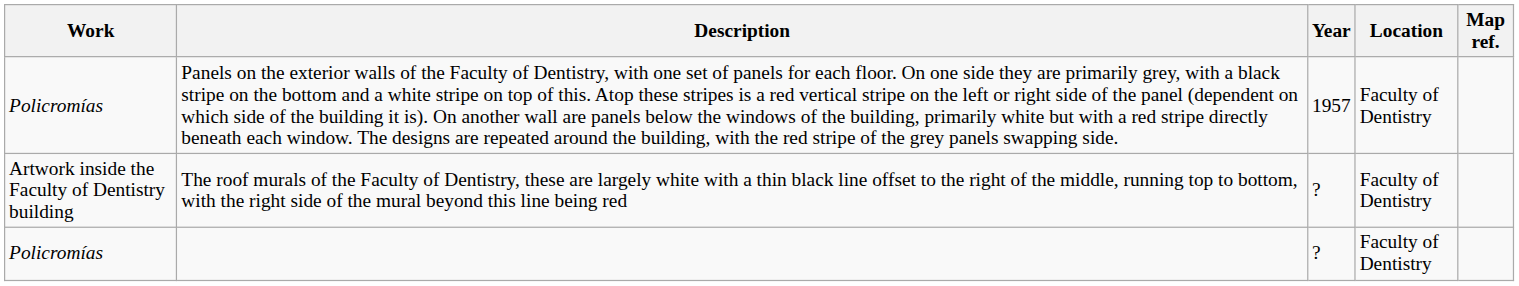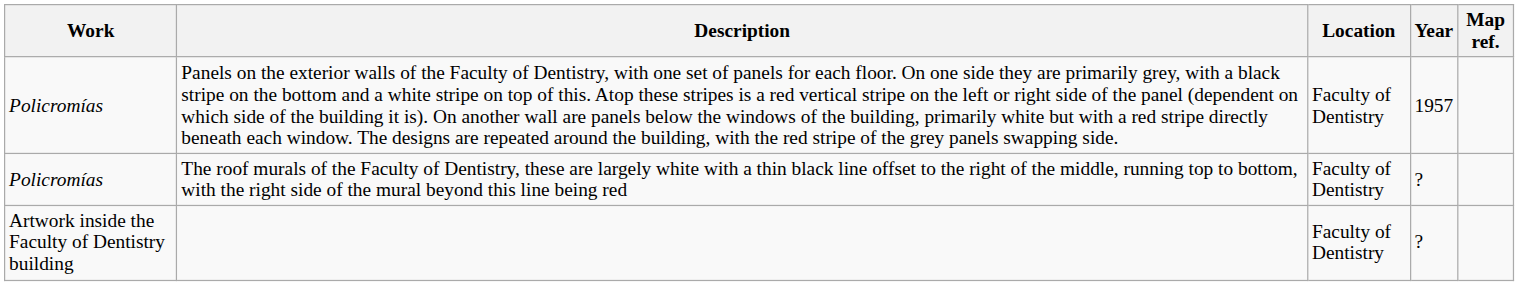columns swapped: (1331, 30) <-> (1406, 30)
(87, 190) Artwork inside the Faculty of Dentistry building -> (56, 179) Policromías
(56, 253) Policromías -> (87, 242) Artwork inside the Faculty of Dentistry building
